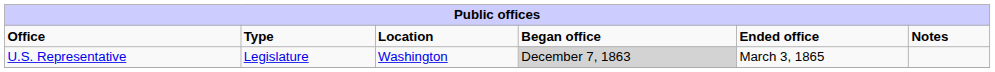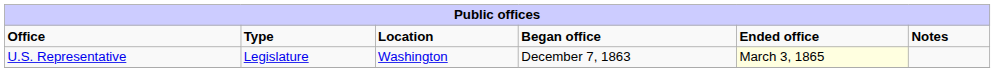(576, 57) lightgrey background -> (576, 57) no background
(782, 57) no background -> (782, 57) lightyellow background
